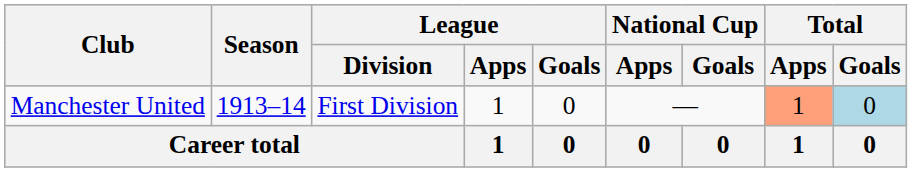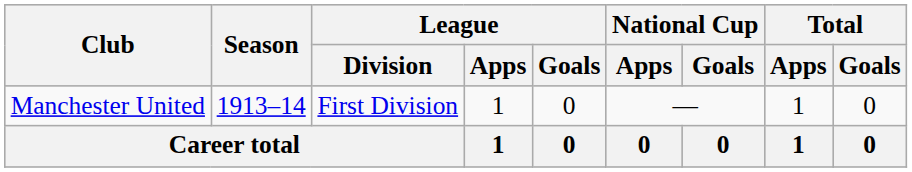(798, 105) lightsalmon background -> (798, 105) no background
(870, 105) lightblue background -> (870, 105) no background
